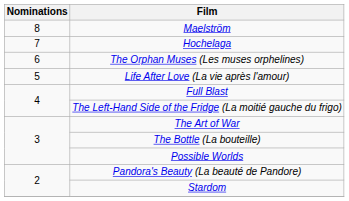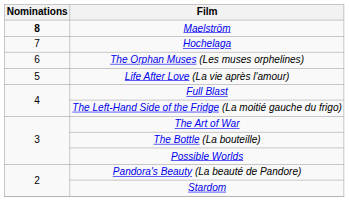(37, 28) normal -> (37, 28) bold
